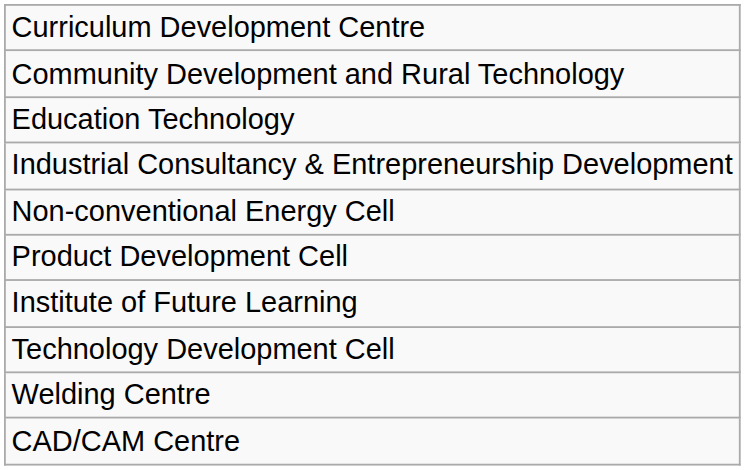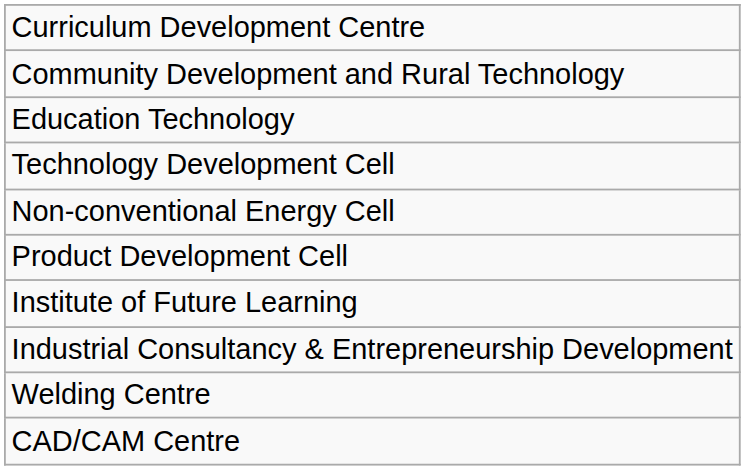(372, 165) Industrial Consultancy & Entrepreneurship Development -> (203, 165) Technology Development Cell
(203, 348) Technology Development Cell -> (372, 348) Industrial Consultancy & Entrepreneurship Development
